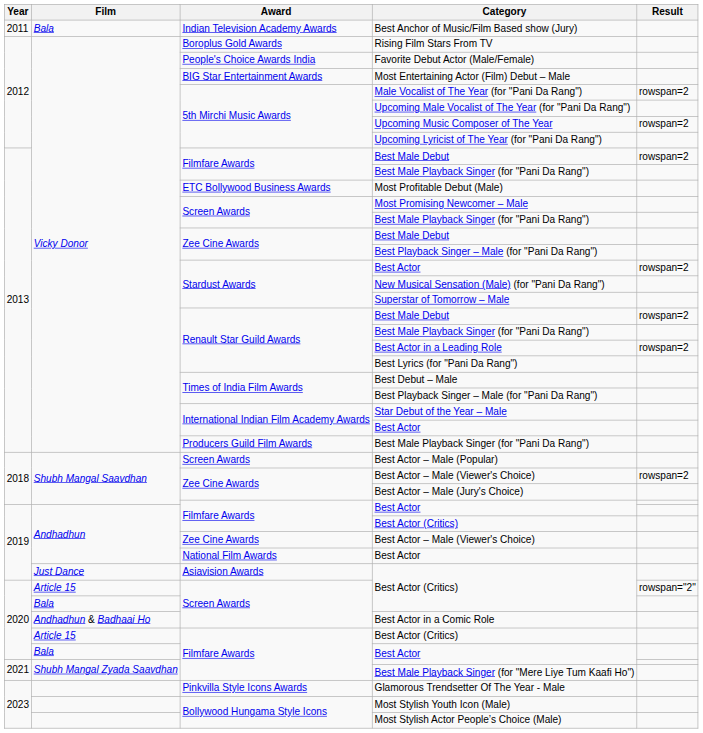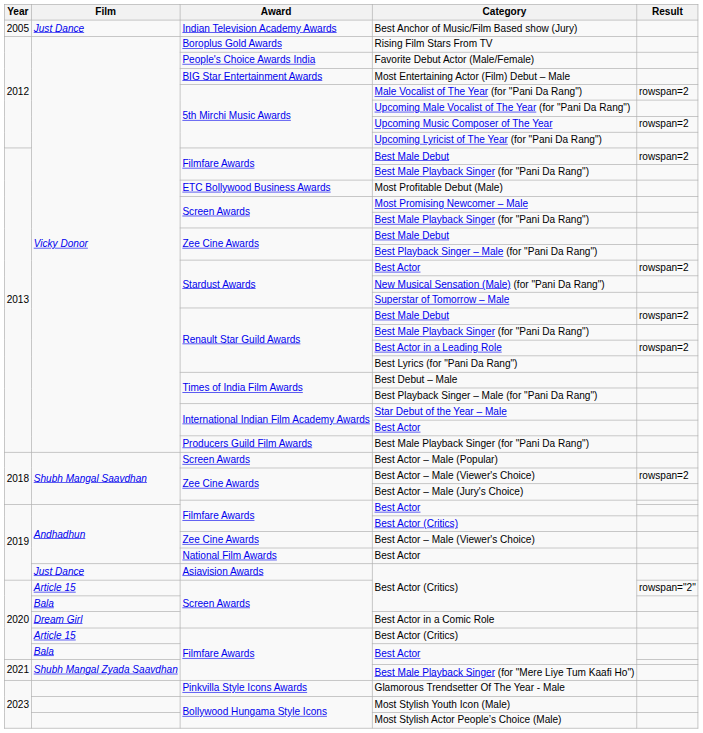(17, 28) 2011 -> (18, 28) 2005
(44, 28) Bala -> (59, 28) Just Dance
(92, 619) Andhadhun & Badhaai Ho -> (58, 619) Dream Girl
